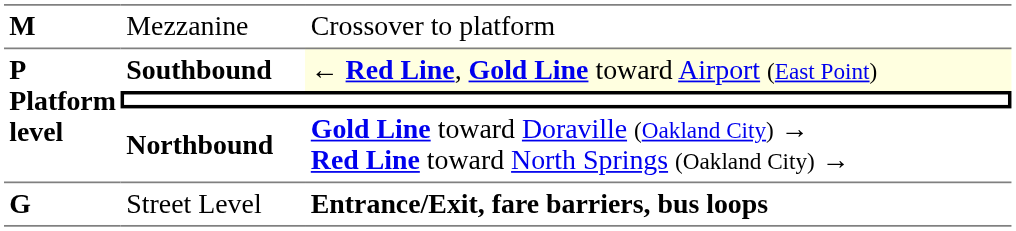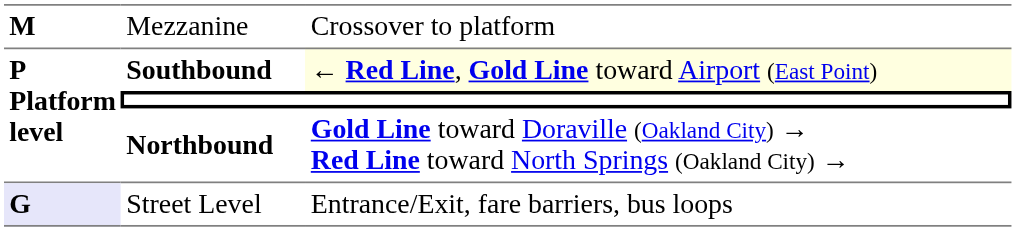(20, 203) no background -> (20, 203) lavender background
(539, 203) bold -> (522, 203) normal
